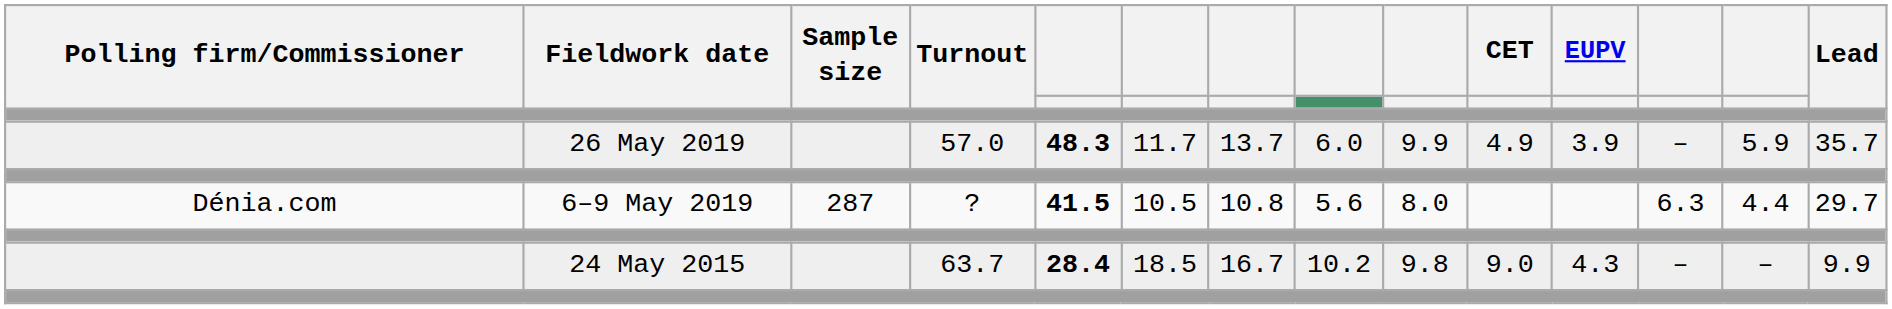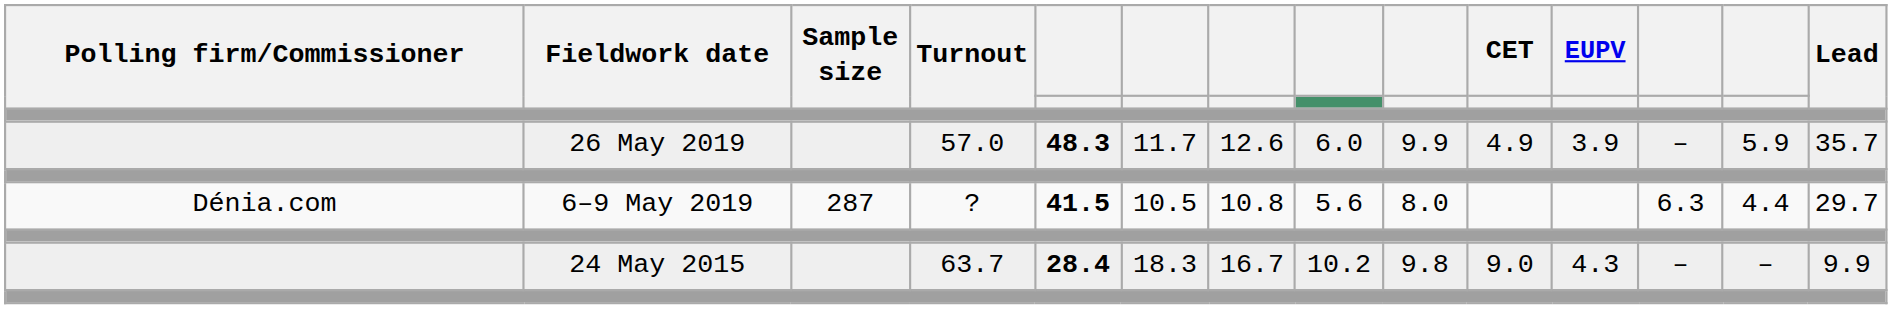(1252, 145) 13.7 -> (1252, 145) 12.6
(1165, 266) 18.5 -> (1165, 266) 18.3
